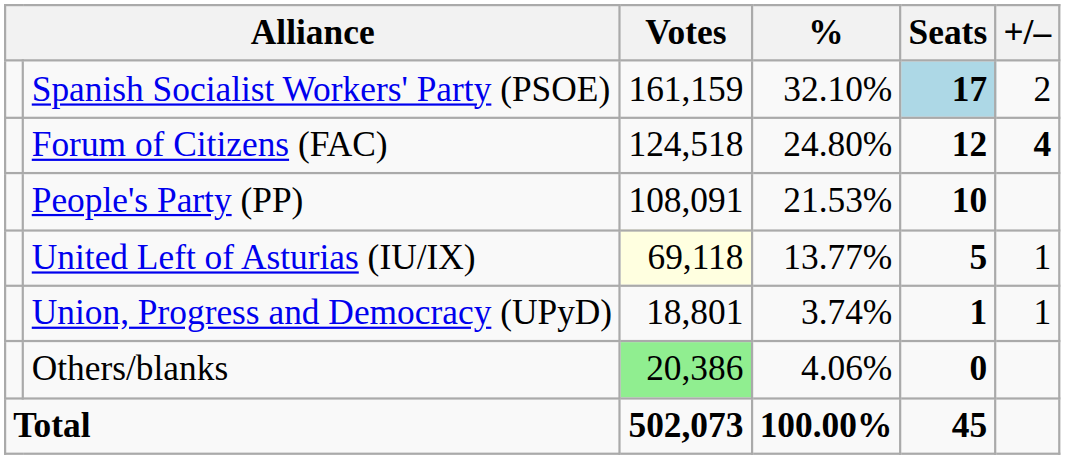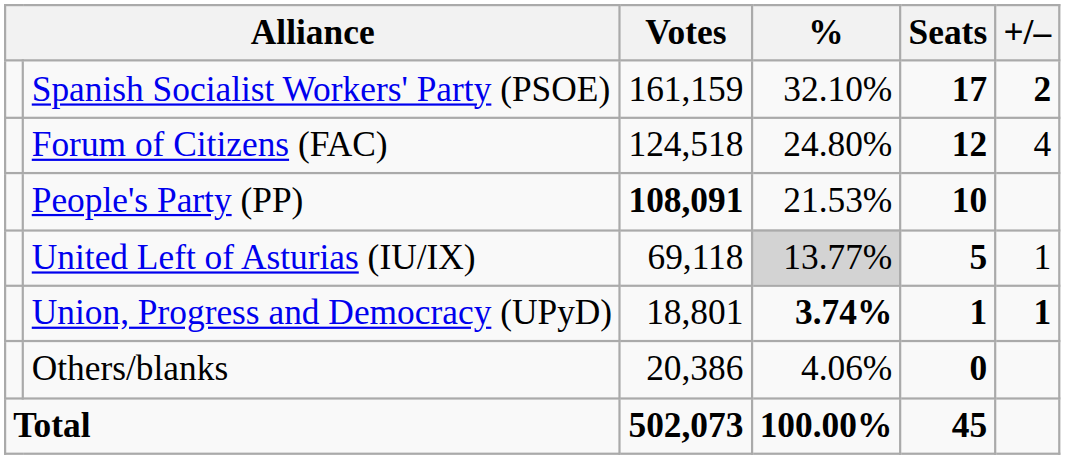(969, 88) lightblue background -> (969, 88) no background
(1042, 88) normal -> (1042, 88) bold
(1042, 144) bold -> (1042, 144) normal
(686, 200) normal -> (686, 200) bold
(695, 256) lightyellow background -> (695, 256) no background
(838, 256) no background -> (838, 256) lightgrey background
(847, 312) normal -> (844, 312) bold
(1042, 312) normal -> (1042, 312) bold
(695, 369) lightgreen background -> (695, 369) no background
